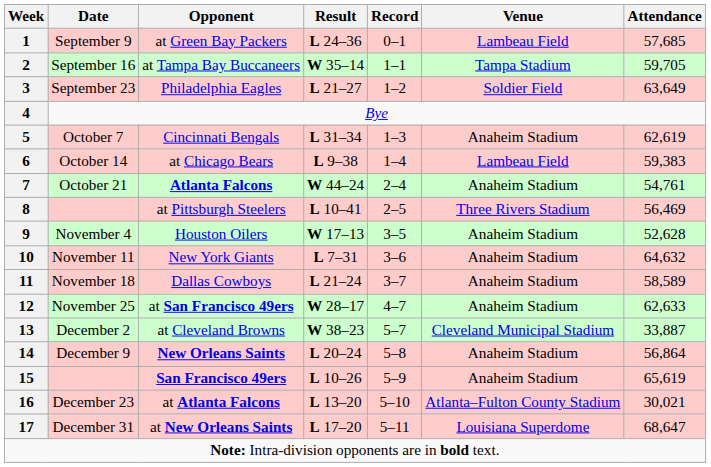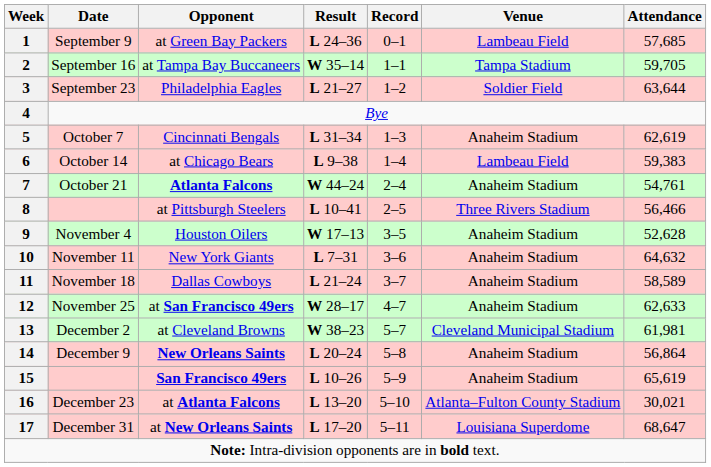(665, 88) 63,649 -> (665, 88) 63,644
(665, 209) 56,469 -> (665, 209) 56,466
(665, 329) 33,887 -> (665, 329) 61,981
